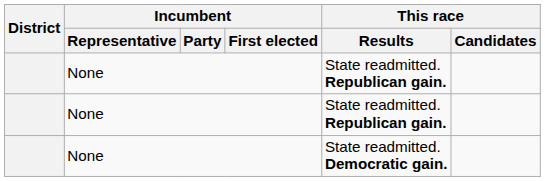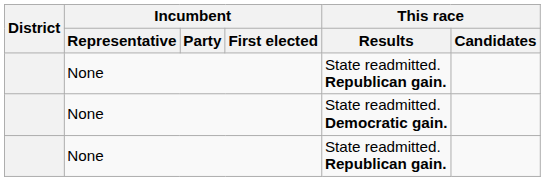(386, 114) State readmitted. Republican gain. -> (386, 114) State readmitted. Democratic gain.
(386, 155) State readmitted. Democratic gain. -> (386, 155) State readmitted. Republican gain.
